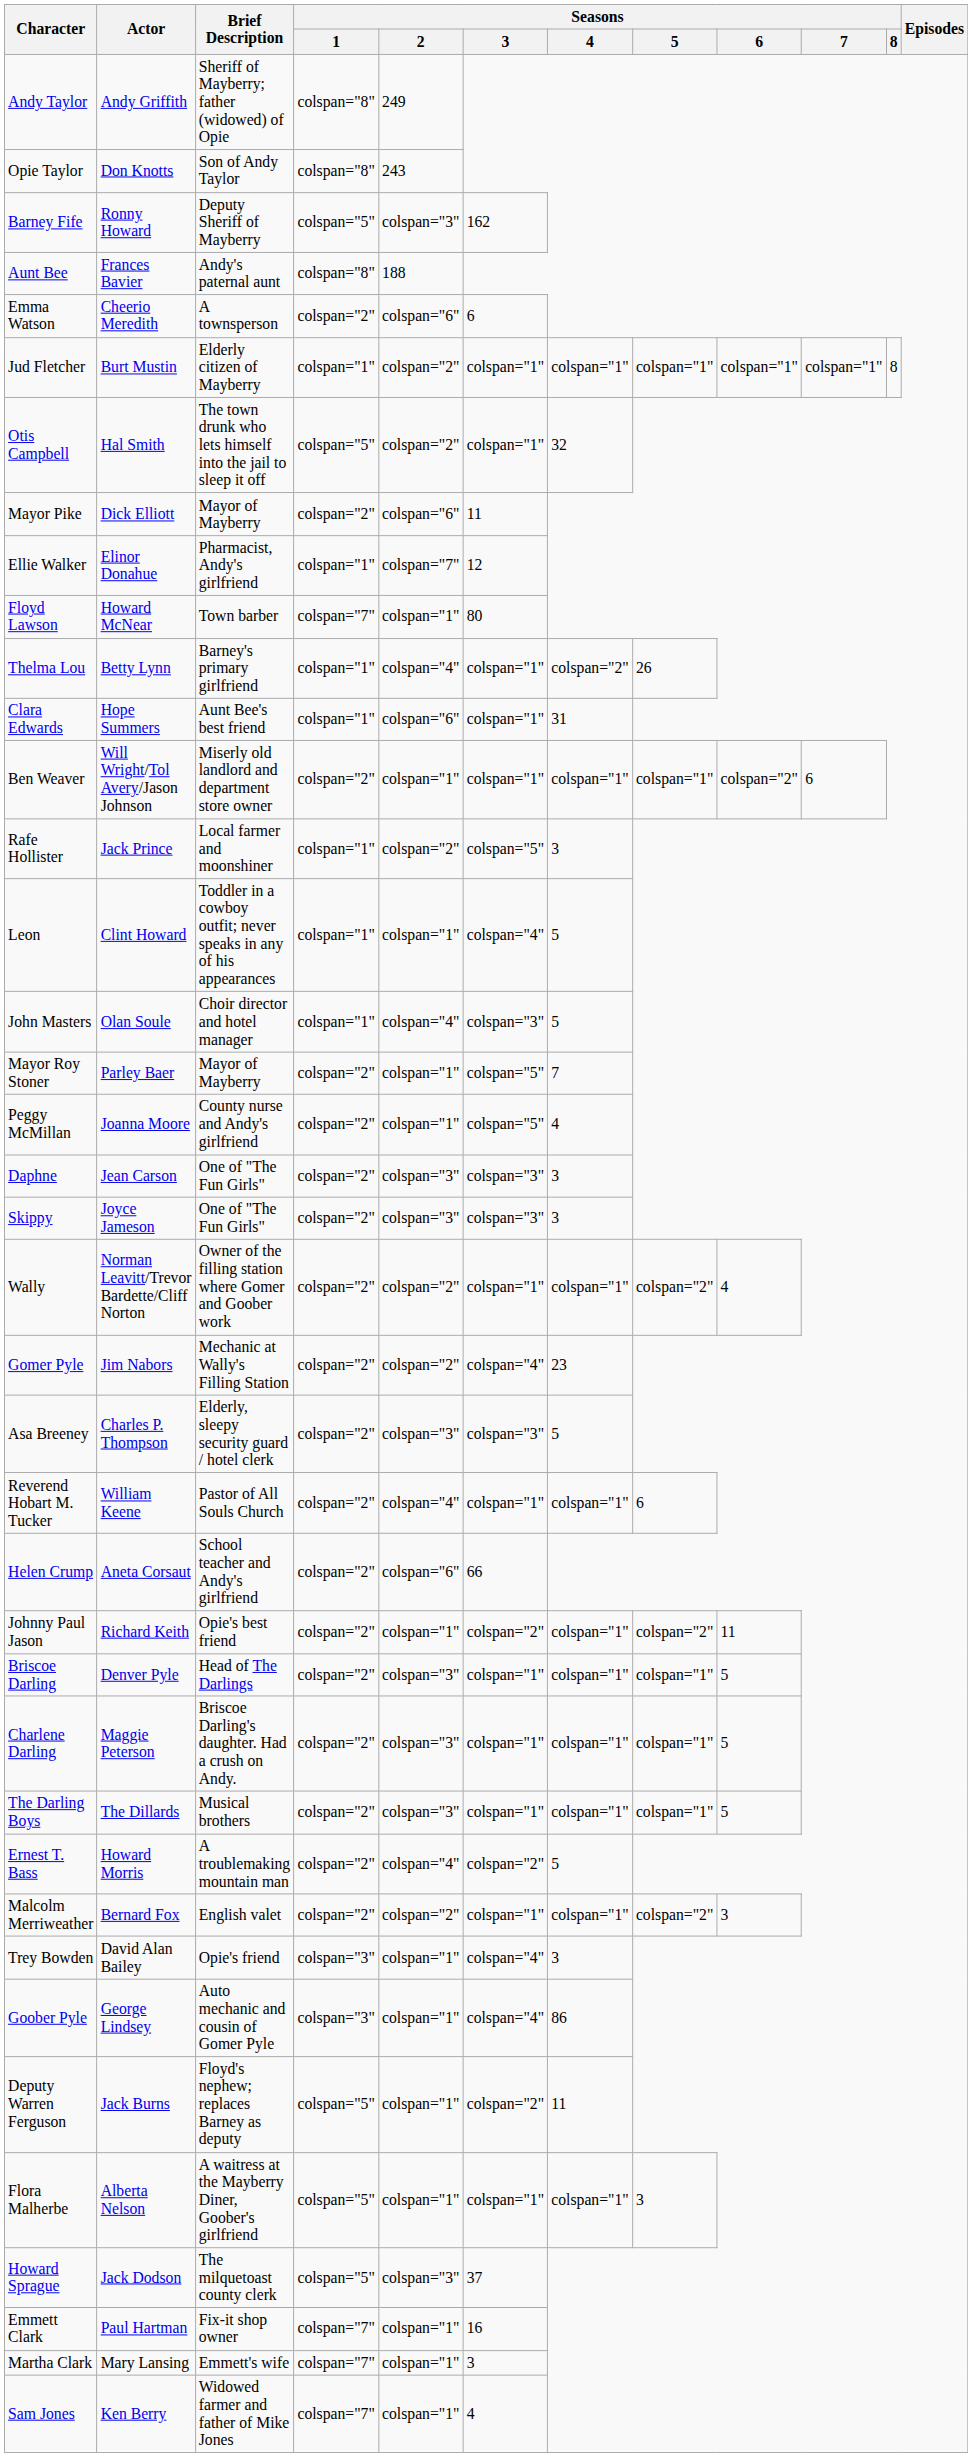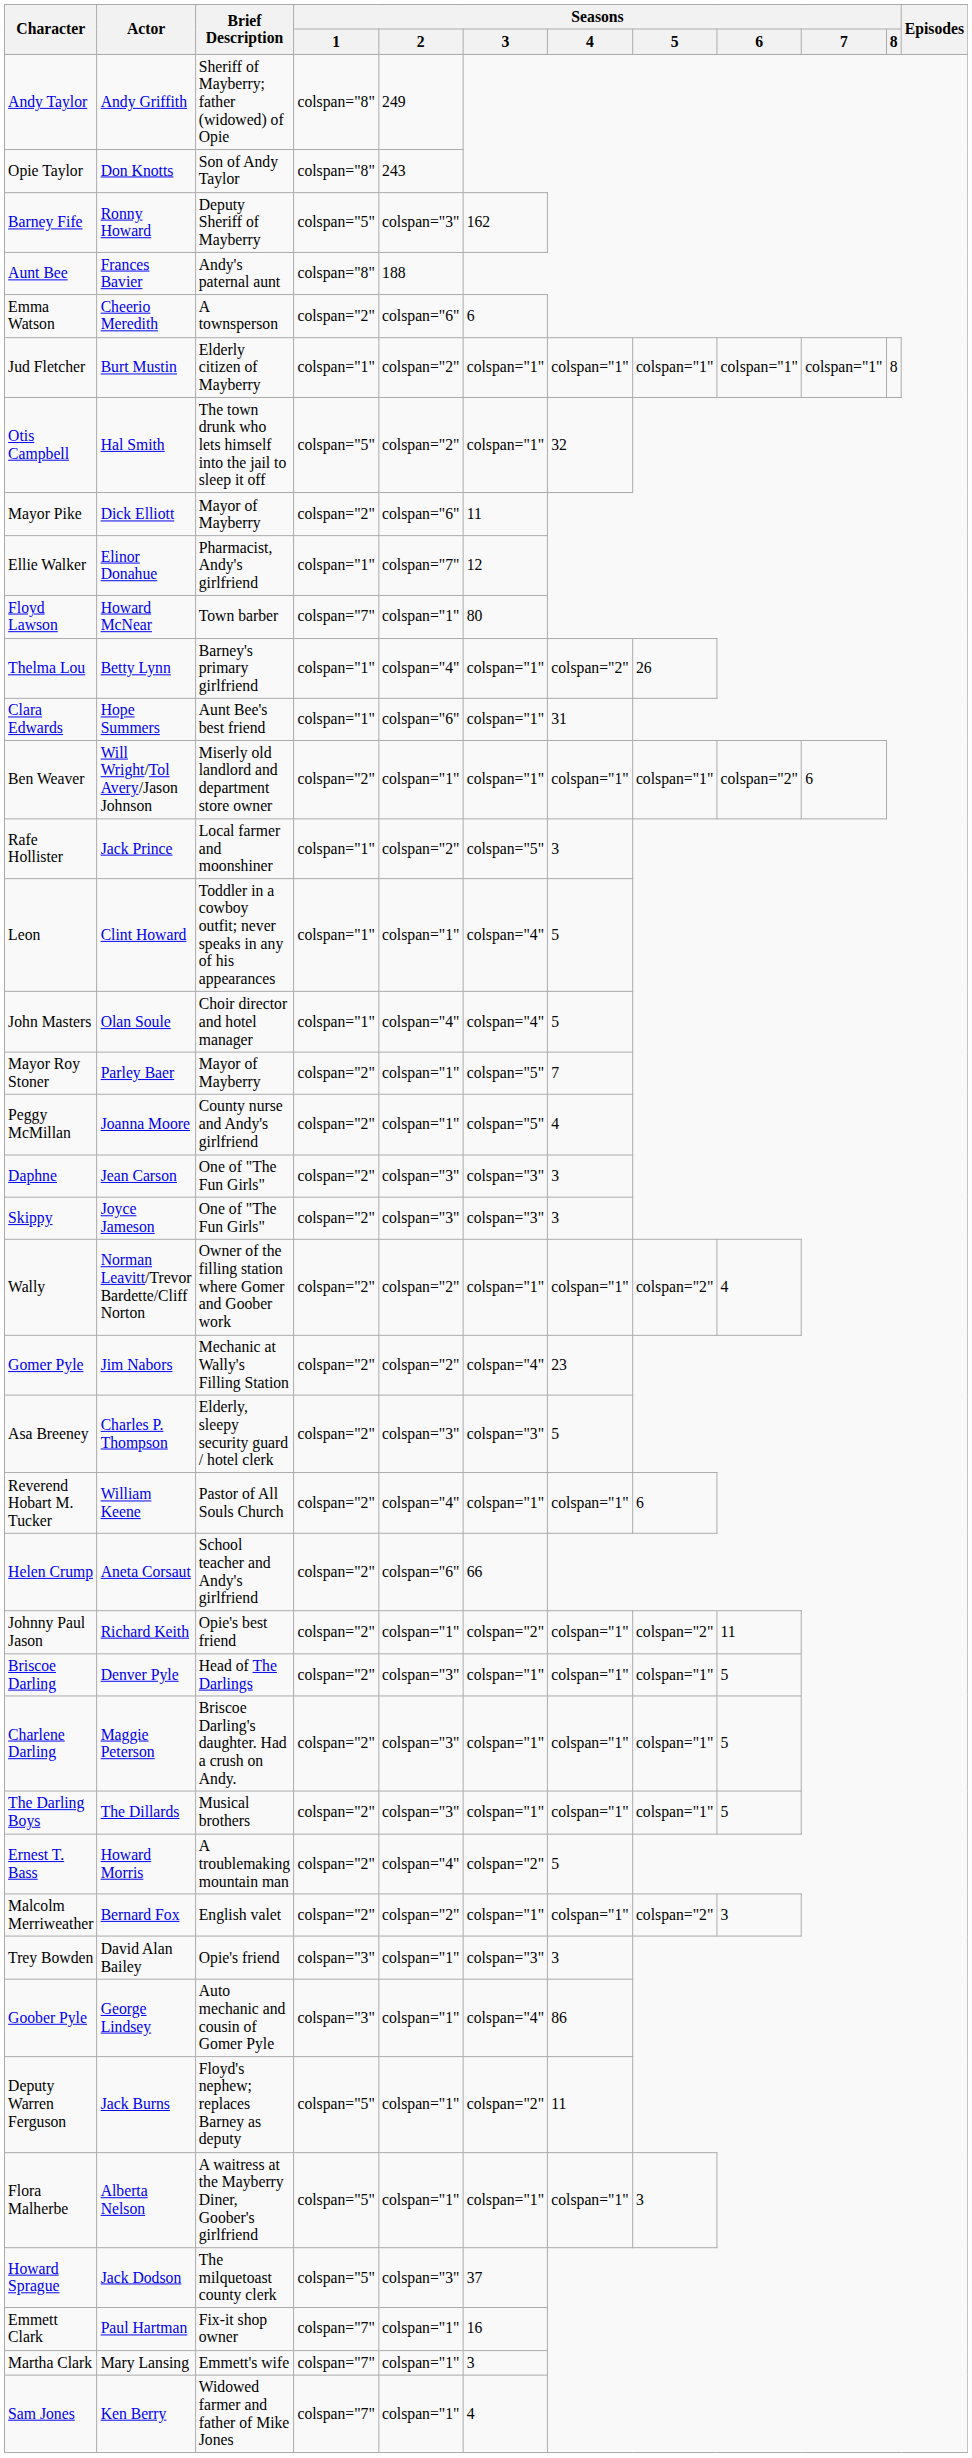(505, 1021) colspan="3" -> (505, 1021) colspan="4"
(505, 1957) colspan="4" -> (505, 1957) colspan="3"
